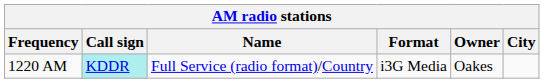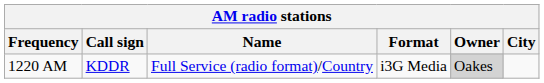(108, 66) paleturquoise background -> (108, 66) no background
(474, 66) no background -> (474, 66) lightgrey background
